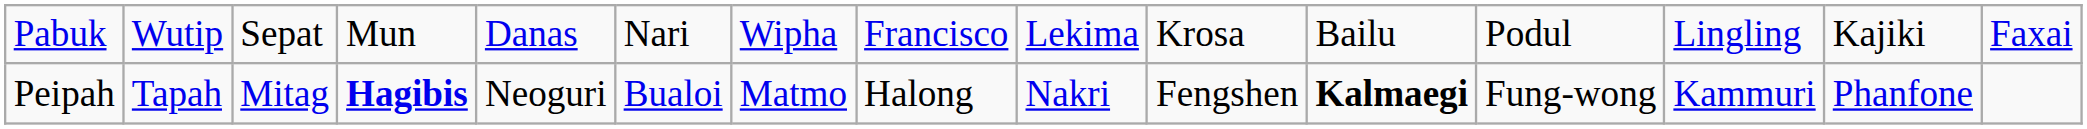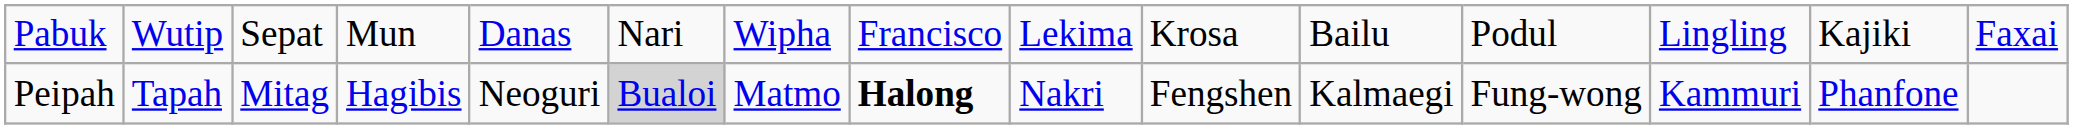(407, 92) bold -> (404, 92) normal
(673, 92) no background -> (667, 92) lightgrey background
(919, 92) normal -> (916, 92) bold
(1392, 92) bold -> (1381, 92) normal
